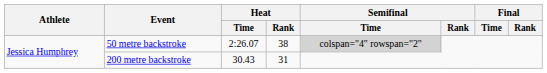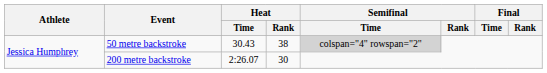(244, 44) 2:26.07 -> (244, 44) 30.43
(244, 60) 30.43 -> (244, 60) 2:26.07
(283, 60) 31 -> (283, 60) 30
